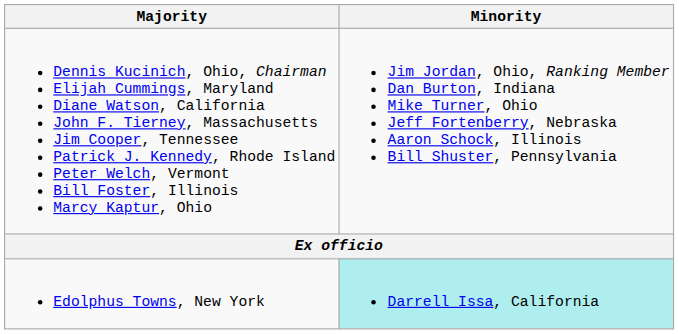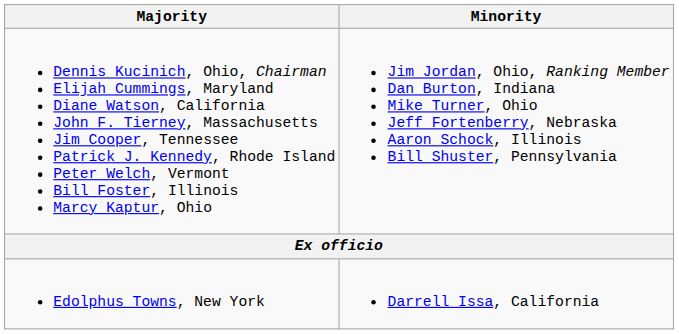(506, 302) paleturquoise background -> (506, 302) no background
